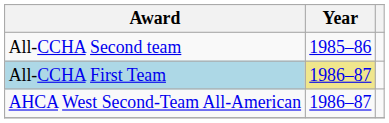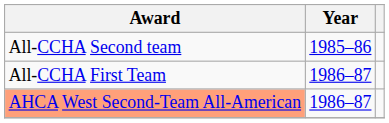(87, 74) lightblue background -> (87, 74) no background
(340, 74) khaki background -> (340, 74) no background
(155, 103) no background -> (155, 103) lightsalmon background
